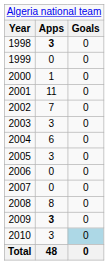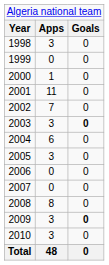(51, 44) bold -> (51, 44) normal
(86, 124) normal -> (86, 124) bold
(51, 220) bold -> (51, 220) normal
(86, 220) normal -> (86, 220) bold
(86, 236) lightblue background -> (86, 236) no background
